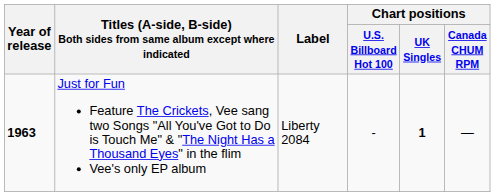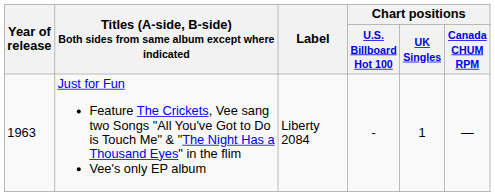(22, 132) bold -> (22, 132) normal
(422, 132) bold -> (422, 132) normal
